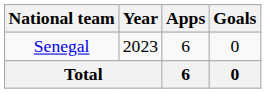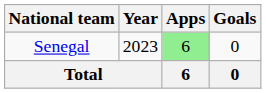(186, 46) no background -> (186, 46) lightgreen background
